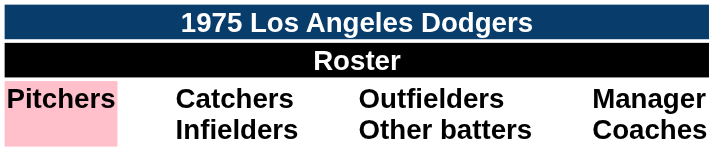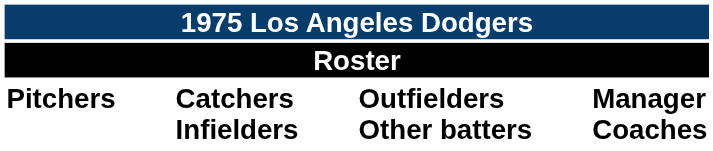(61, 98) pink background -> (61, 98) no background
